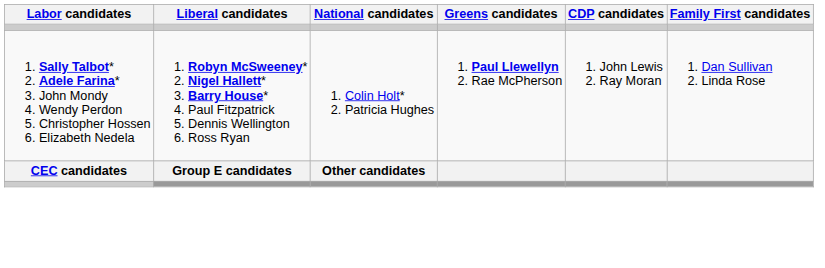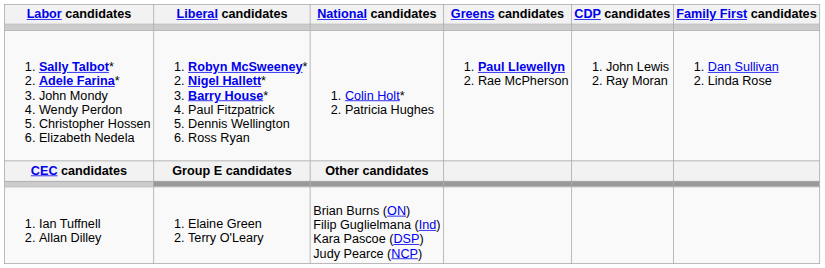+ row: (79, 231)
